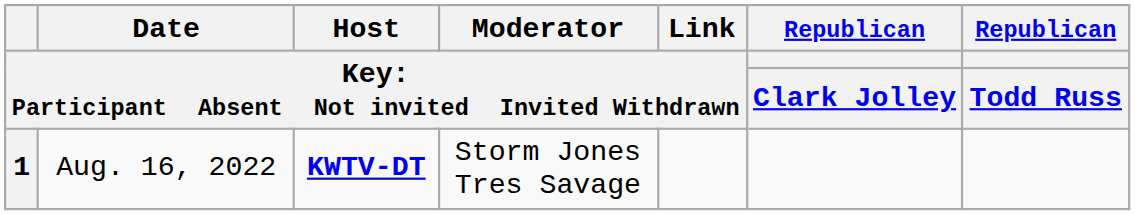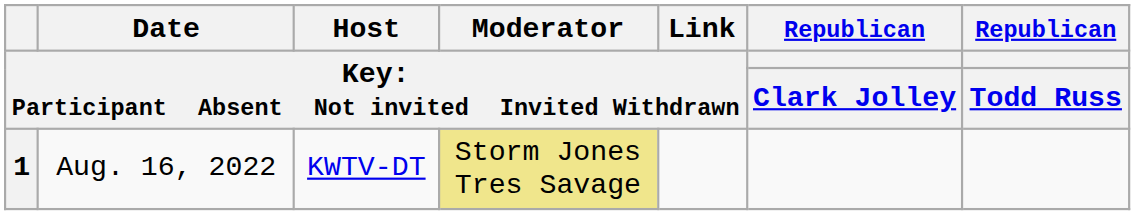(366, 169) bold -> (366, 169) normal
(548, 169) no background -> (548, 169) khaki background
